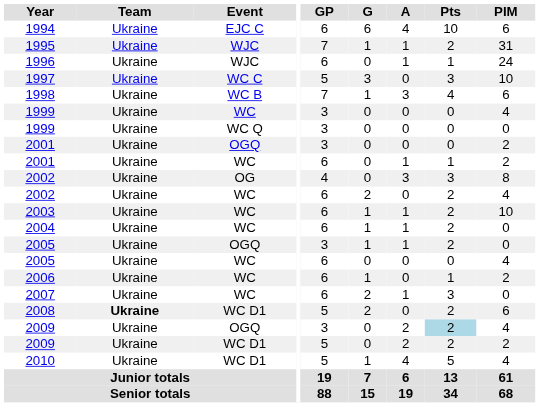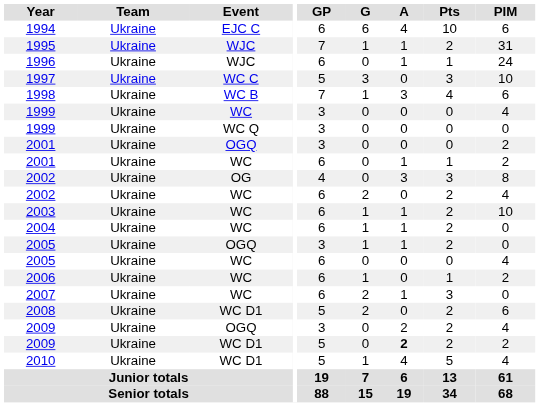(135, 311) bold -> (133, 311) normal
(451, 327) lightblue background -> (450, 327) no background
(406, 344) normal -> (404, 344) bold
